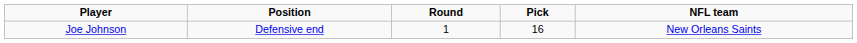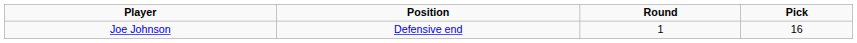- column: (714, 13)
